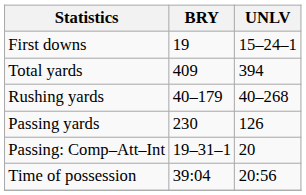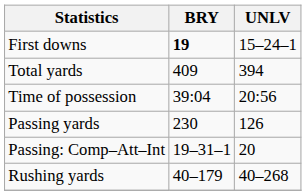(181, 44) normal -> (181, 44) bold
rows swapped: (56, 97) <-> (72, 176)
